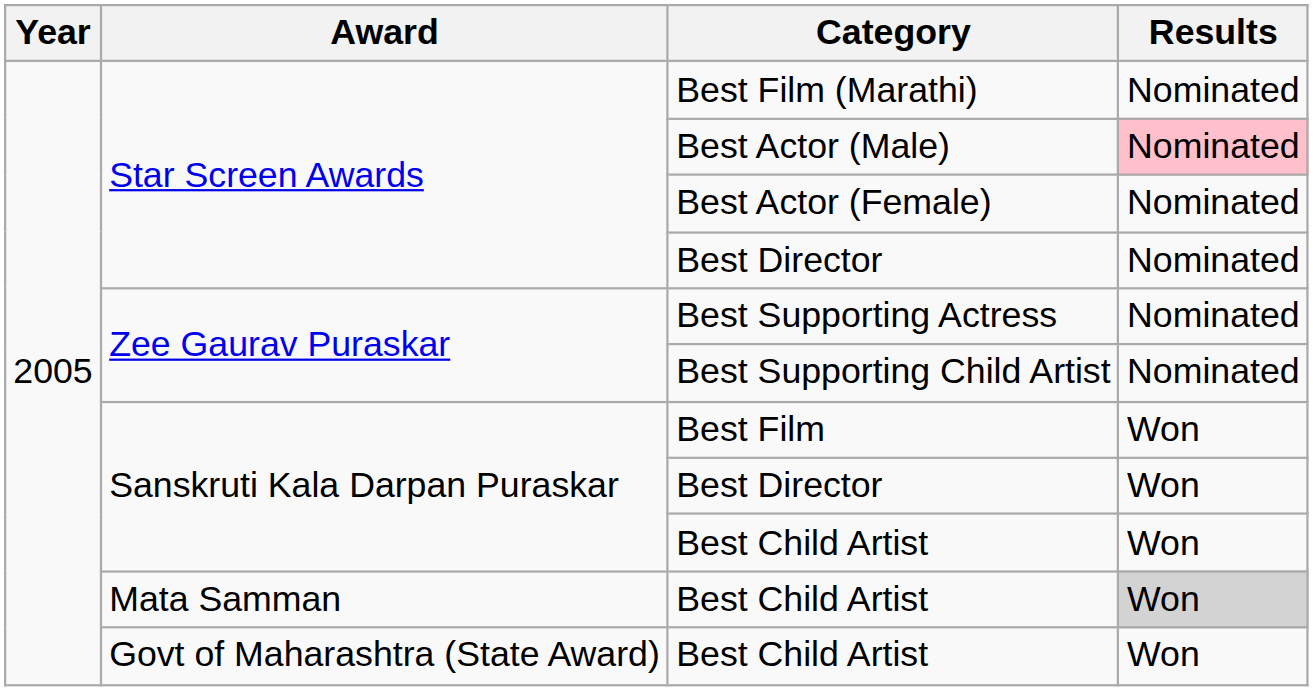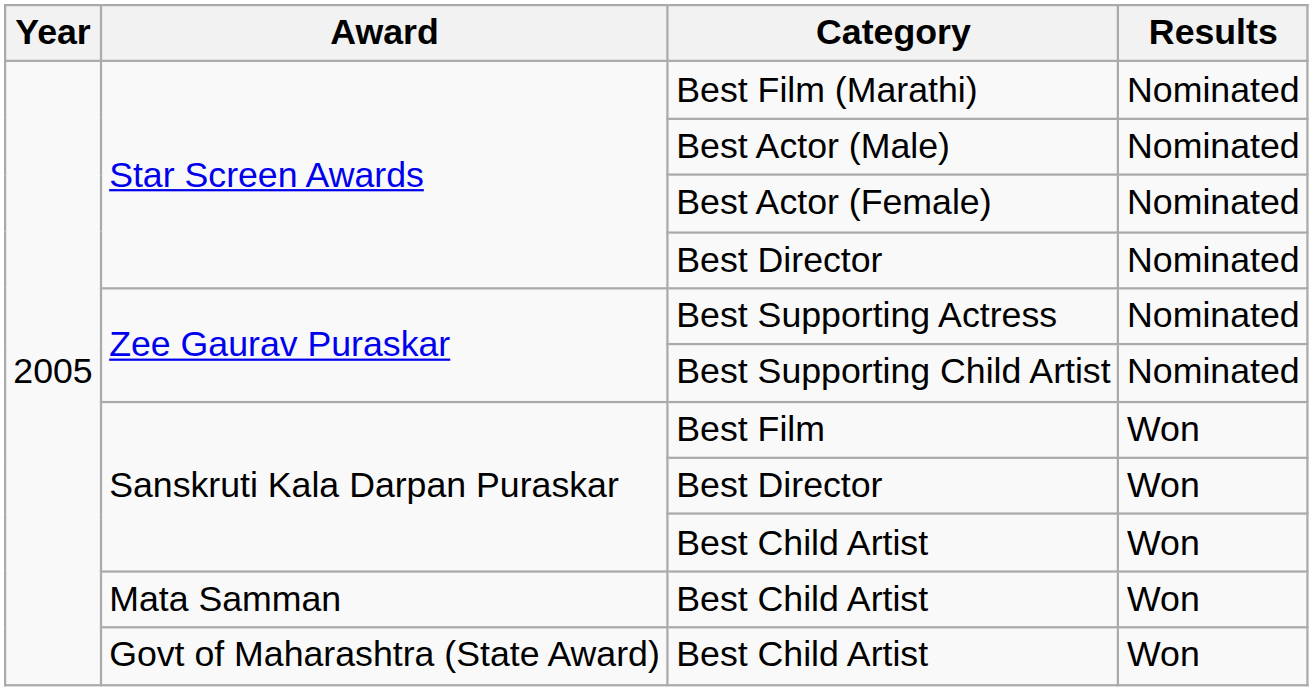(1213, 145) pink background -> (1213, 145) no background
(1163, 598) lightgrey background -> (1163, 598) no background
